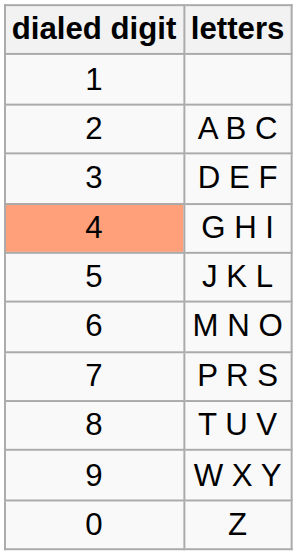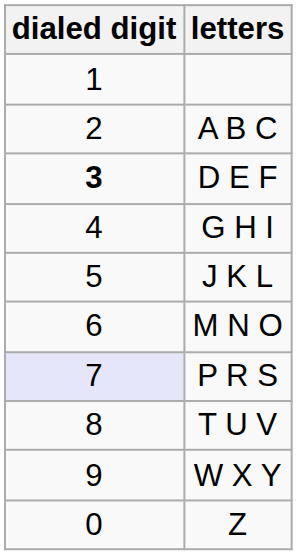(94, 177) normal -> (94, 177) bold
(94, 227) lightsalmon background -> (94, 227) no background
(94, 375) no background -> (94, 375) lavender background
